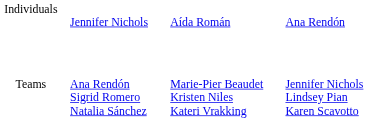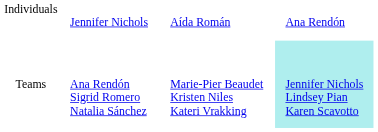(324, 97) no background -> (324, 97) paleturquoise background
